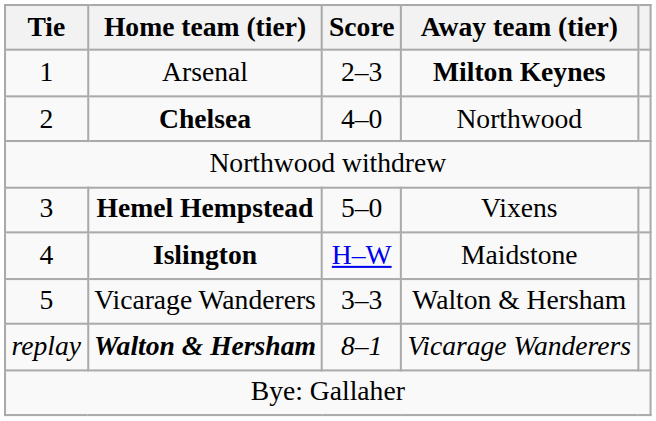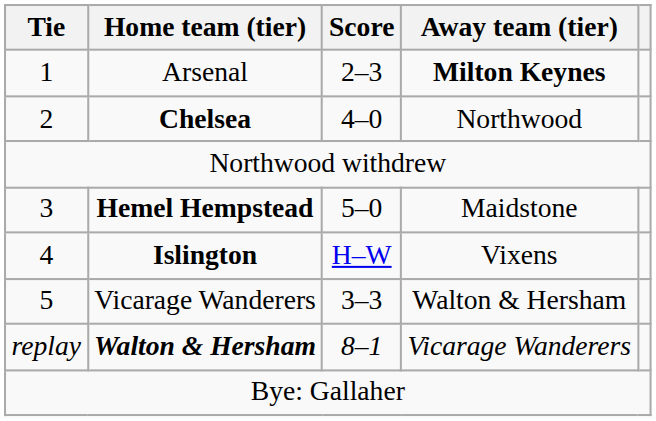(519, 209) Vixens -> (519, 209) Maidstone
(519, 254) Maidstone -> (519, 254) Vixens
